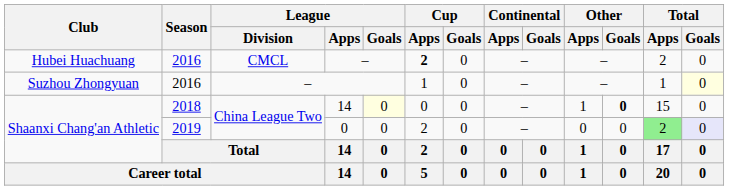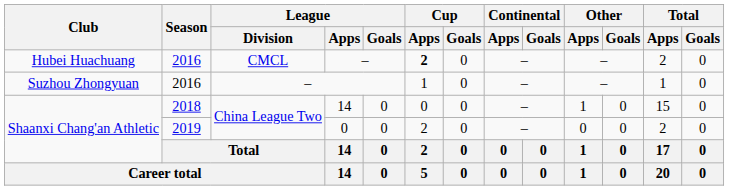(703, 83) lightyellow background -> (703, 83) no background
(384, 106) lightyellow background -> (384, 106) no background
(623, 106) bold -> (623, 106) normal
(663, 128) lightgreen background -> (663, 128) no background
(703, 128) lavender background -> (703, 128) no background
